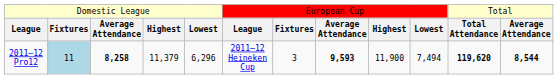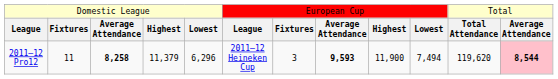(69, 57) lightblue background -> (69, 57) no background
(474, 57) bold -> (474, 57) normal
(526, 57) no background -> (526, 57) pink background
